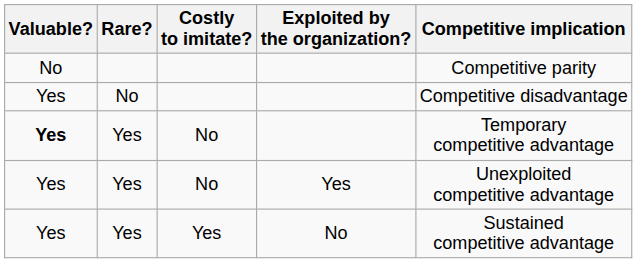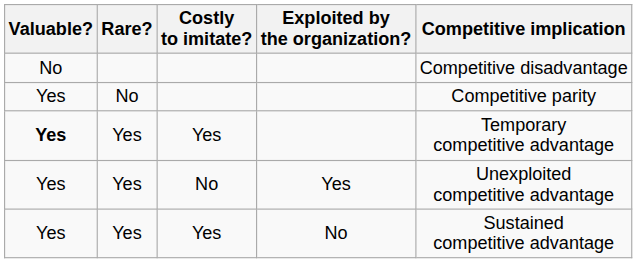(524, 67) Competitive parity -> (524, 67) Competitive disadvantage
(524, 96) Competitive disadvantage -> (524, 96) Competitive parity
(207, 135) No -> (207, 135) Yes
